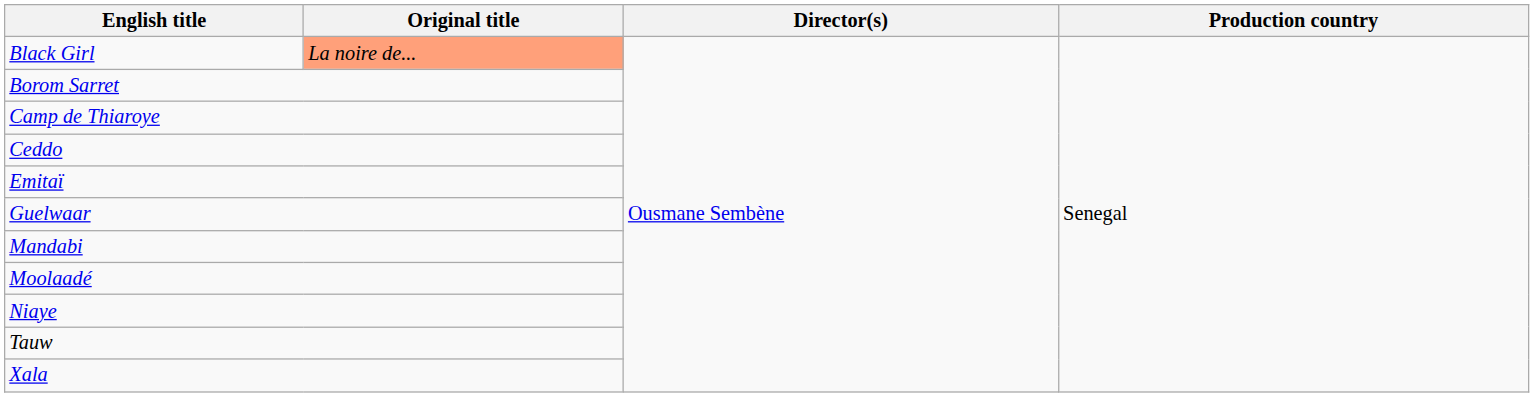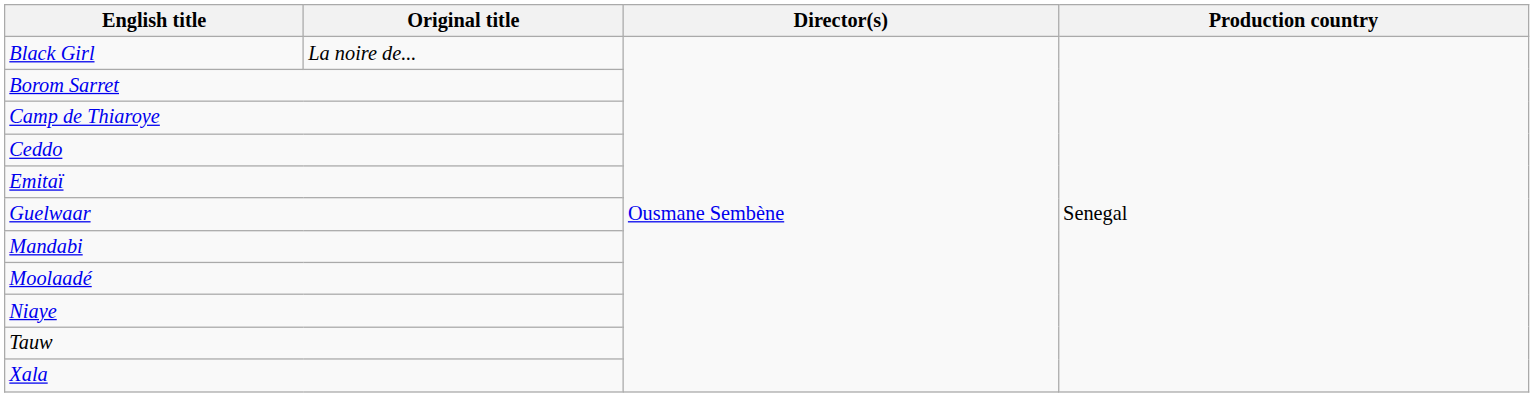(362, 52) lightsalmon background -> (362, 52) no background
